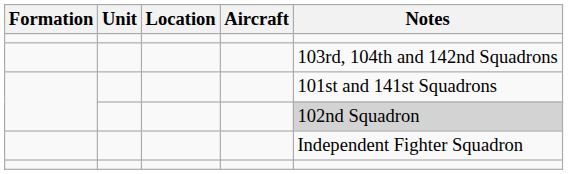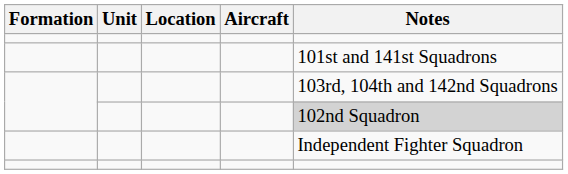(428, 57) 103rd, 104th and 142nd Squadrons -> (397, 57) 101st and 141st Squadrons
(397, 86) 101st and 141st Squadrons -> (428, 86) 103rd, 104th and 142nd Squadrons
